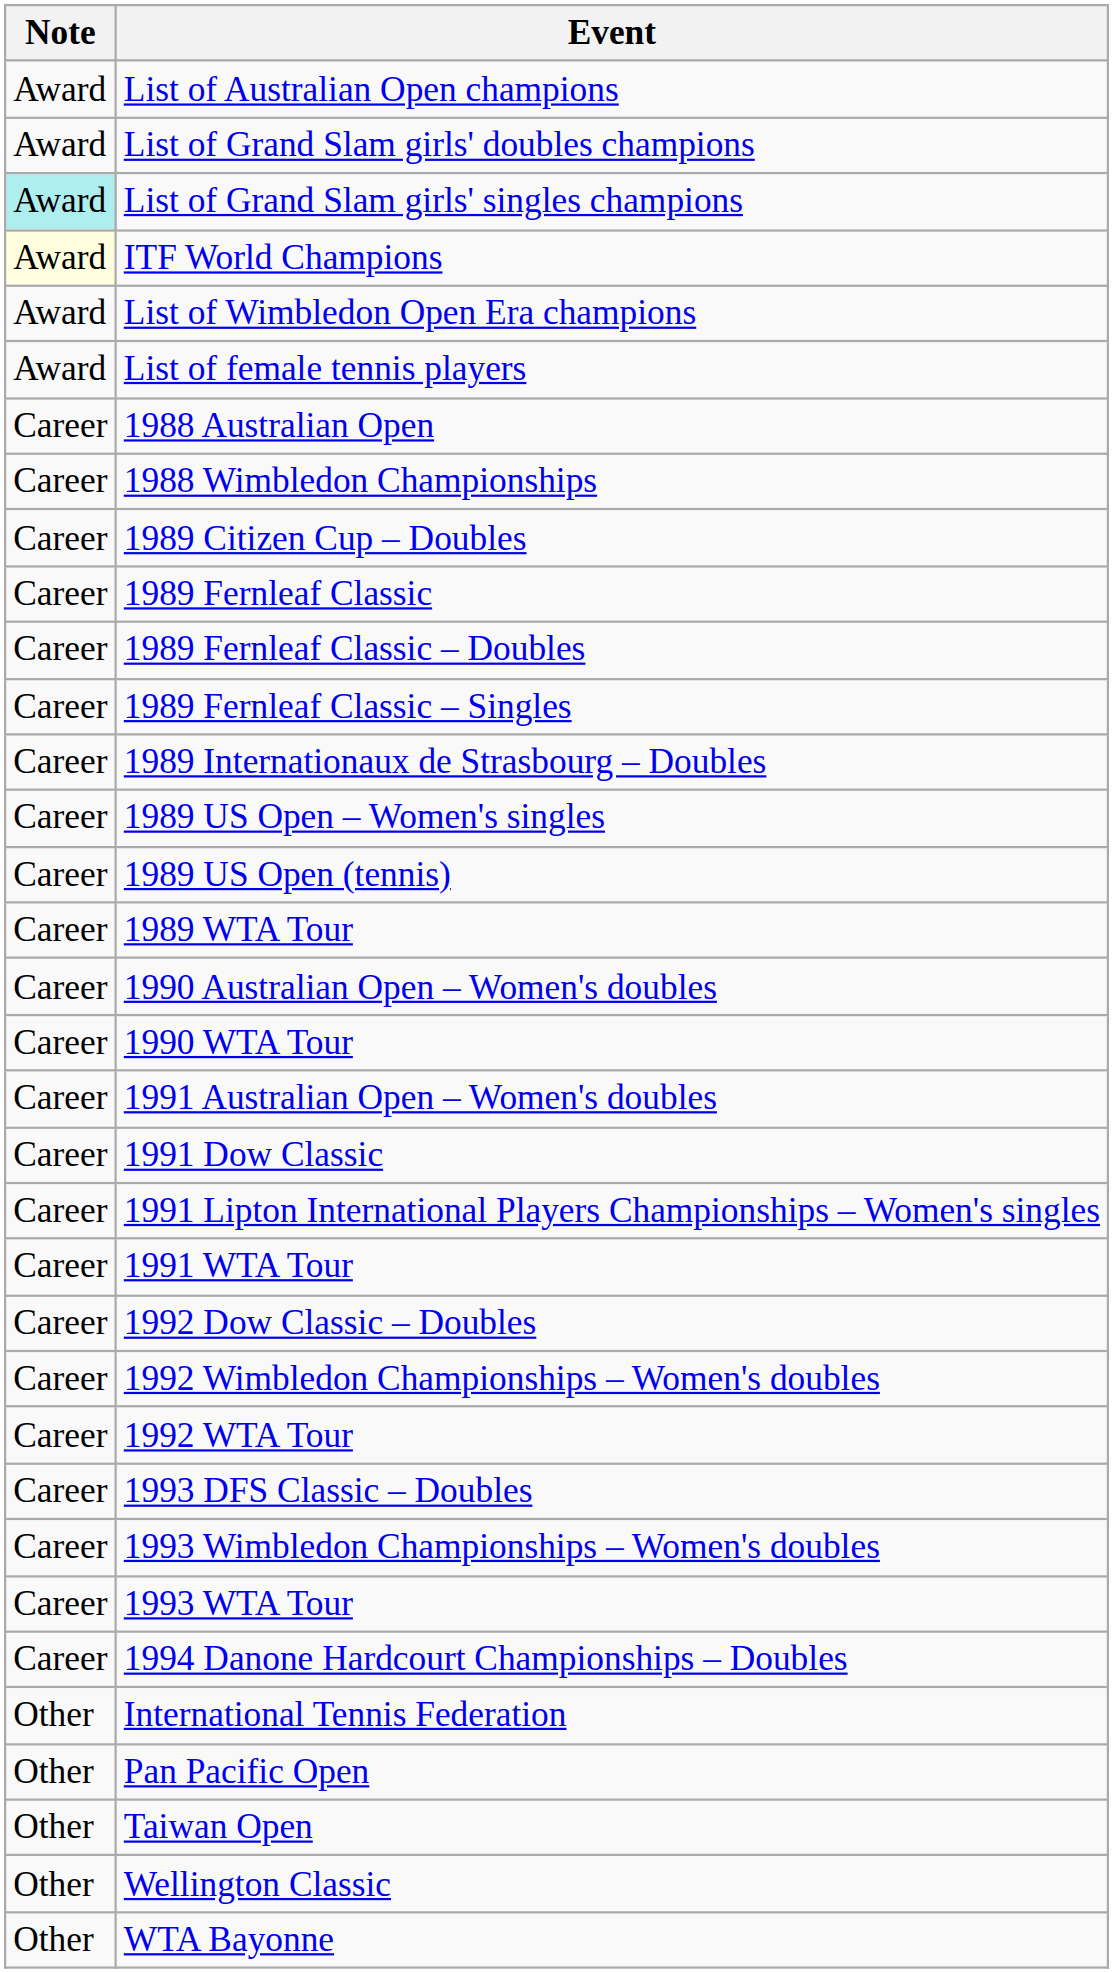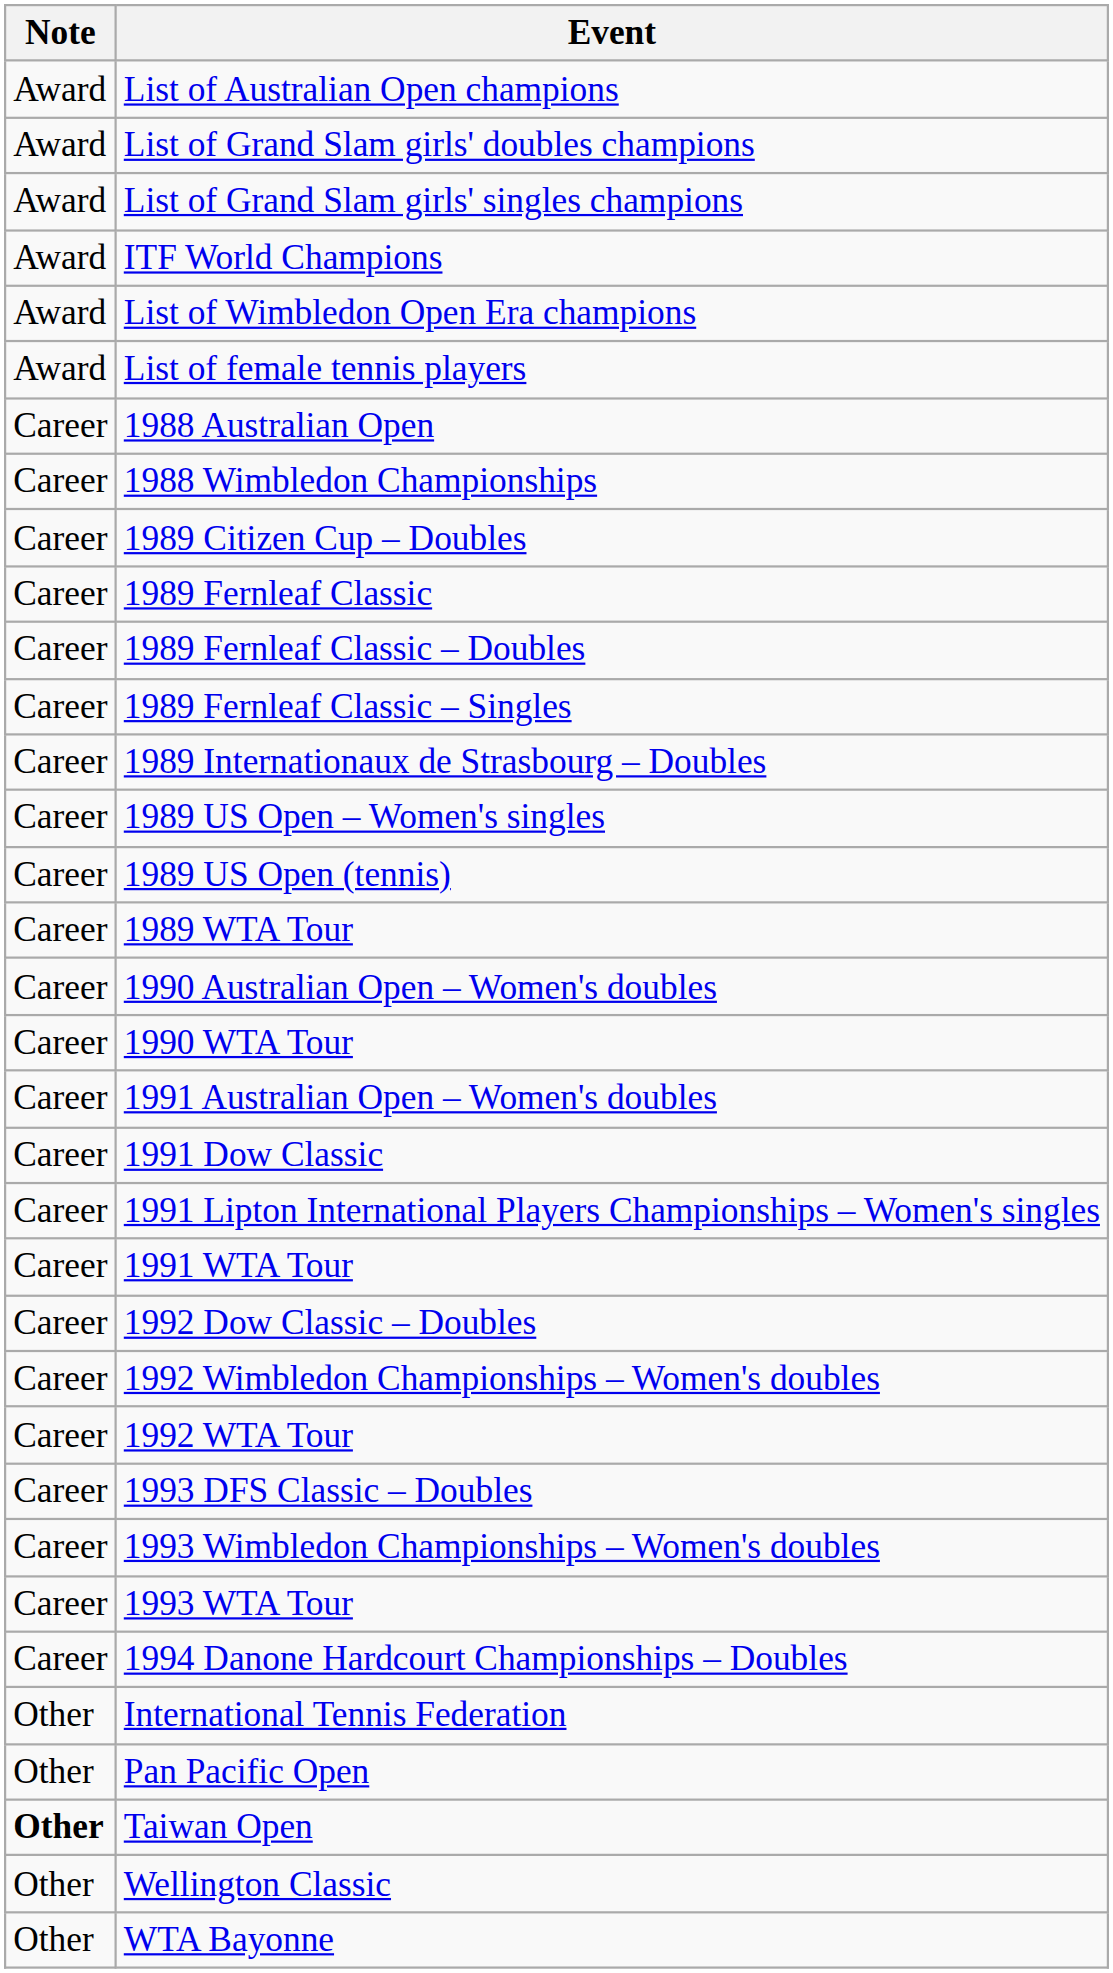(60, 200) paleturquoise background -> (60, 200) no background
(60, 256) lightyellow background -> (60, 256) no background
(54, 1827) normal -> (58, 1827) bold
